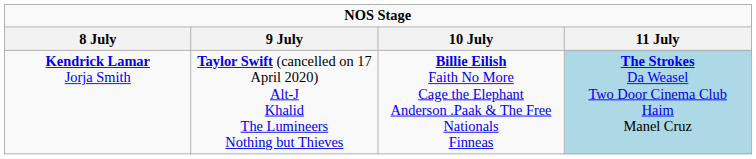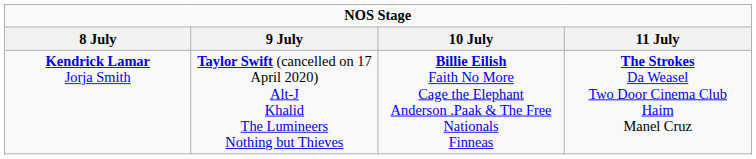(658, 93) lightblue background -> (658, 93) no background
